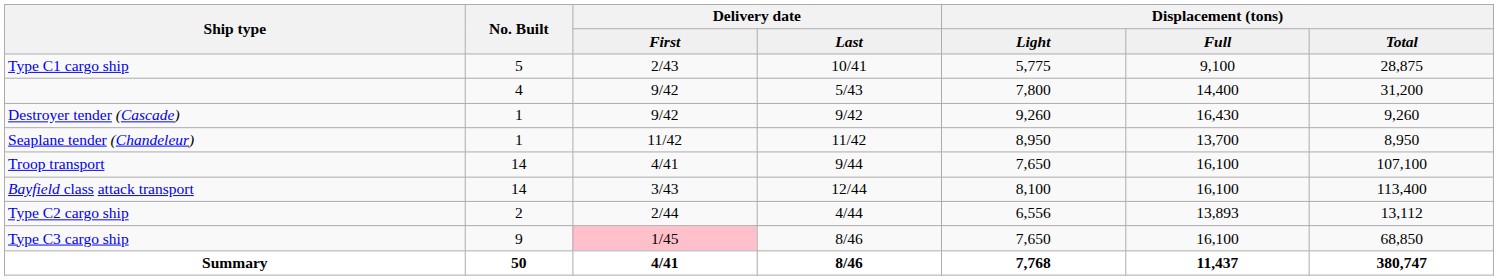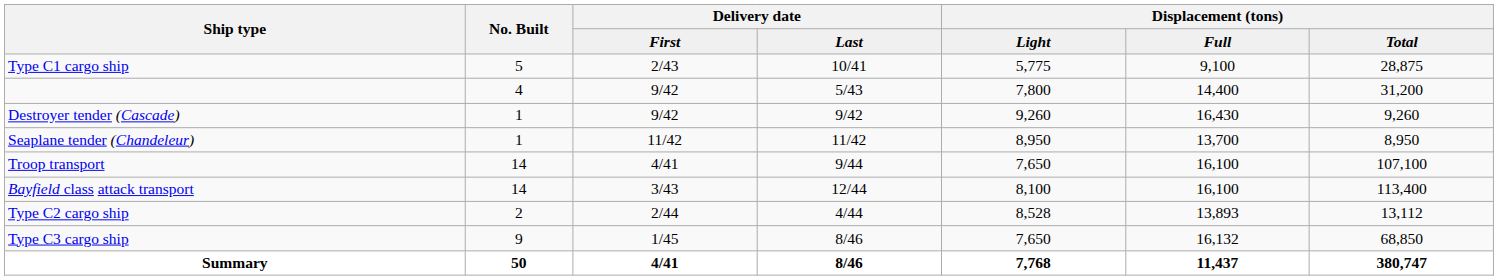(1033, 213) 6,556 -> (1033, 213) 8,528
(665, 238) pink background -> (665, 238) no background
(1217, 238) 16,100 -> (1217, 238) 16,132
